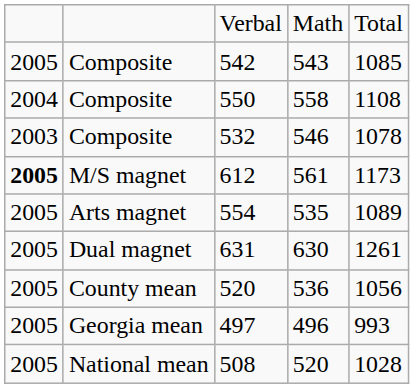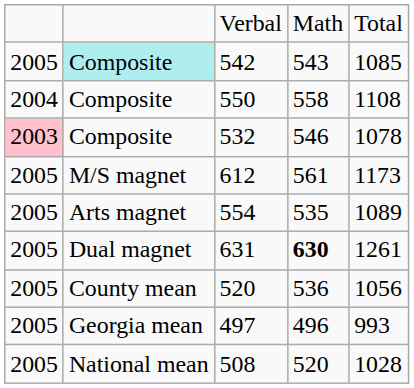(121, 61) no background -> (121, 61) paleturquoise background
(34, 136) no background -> (34, 136) pink background
(34, 174) bold -> (34, 174) normal
(311, 250) normal -> (311, 250) bold
